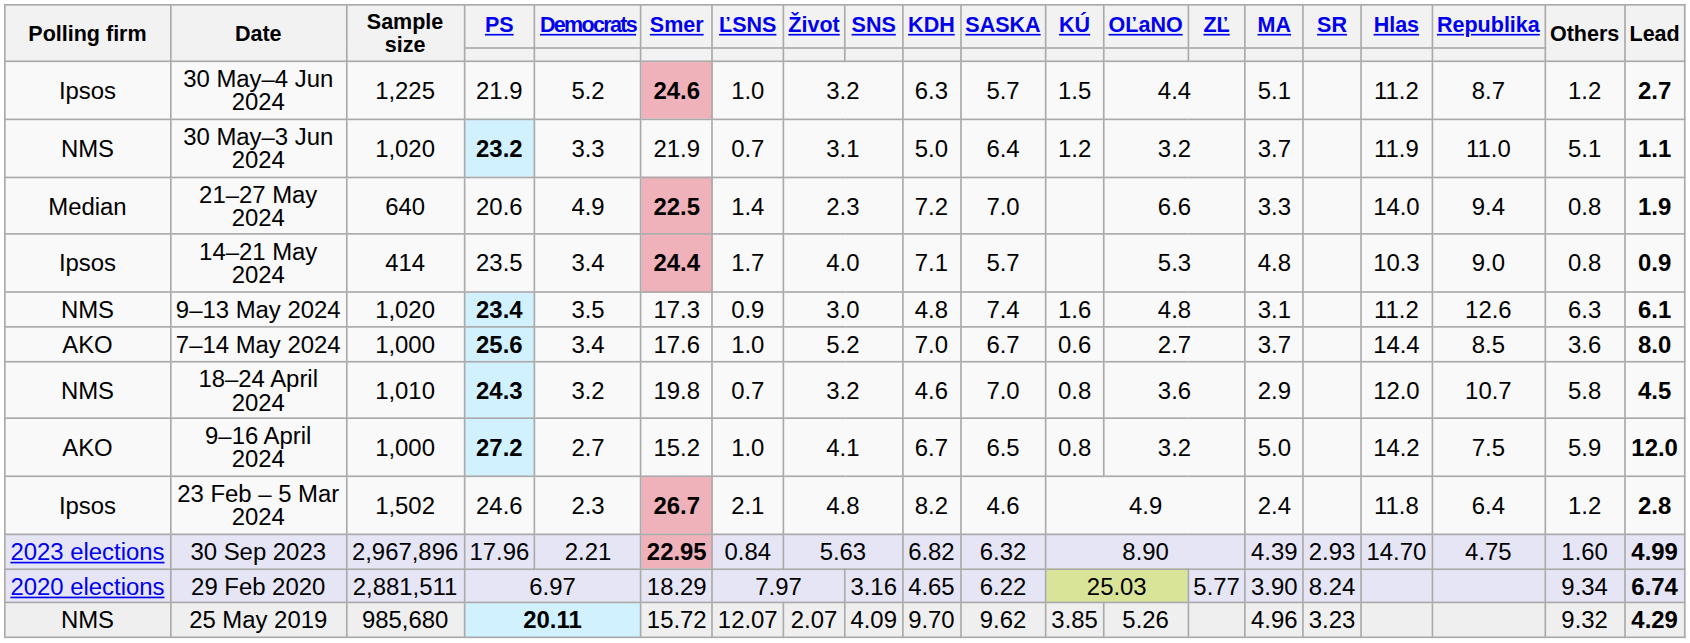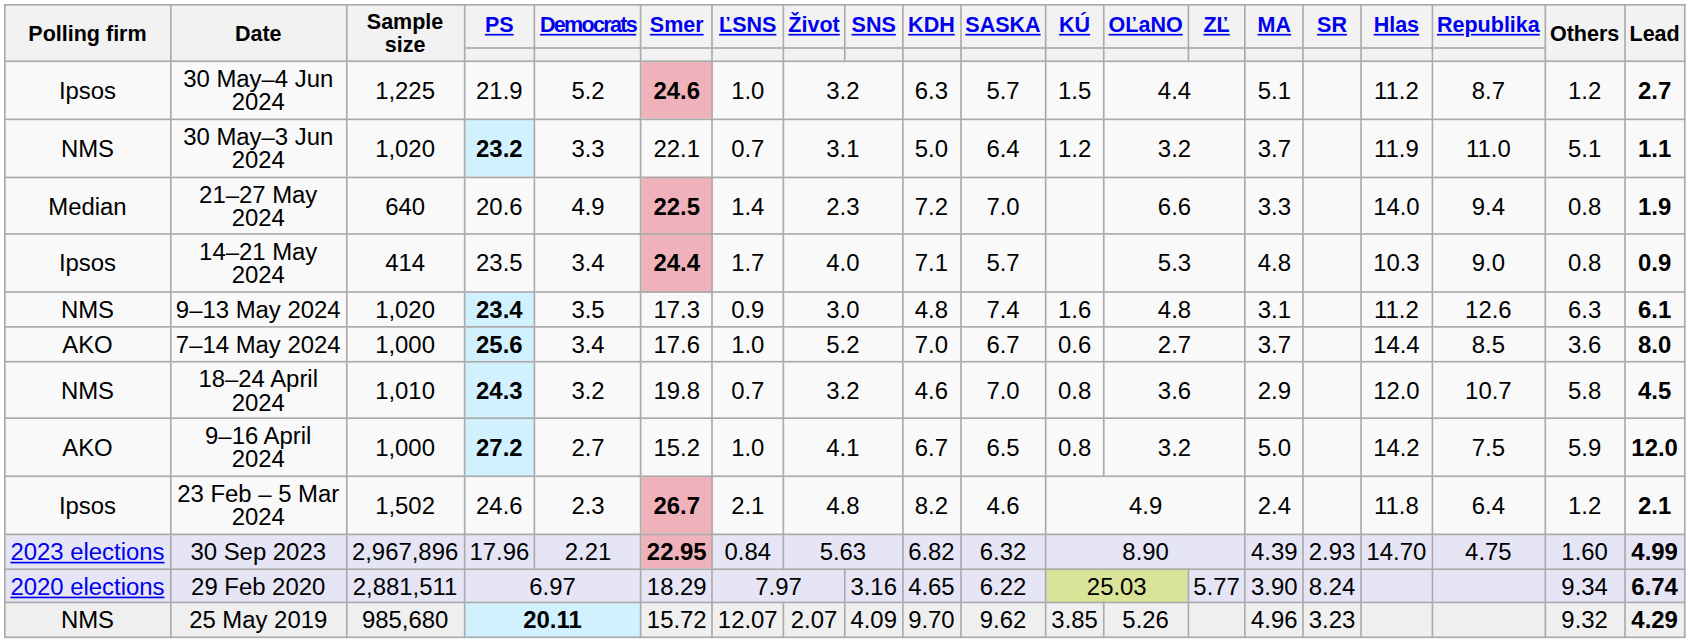(677, 148) 21.9 -> (677, 148) 22.1
(1655, 506) 2.8 -> (1655, 506) 2.1
